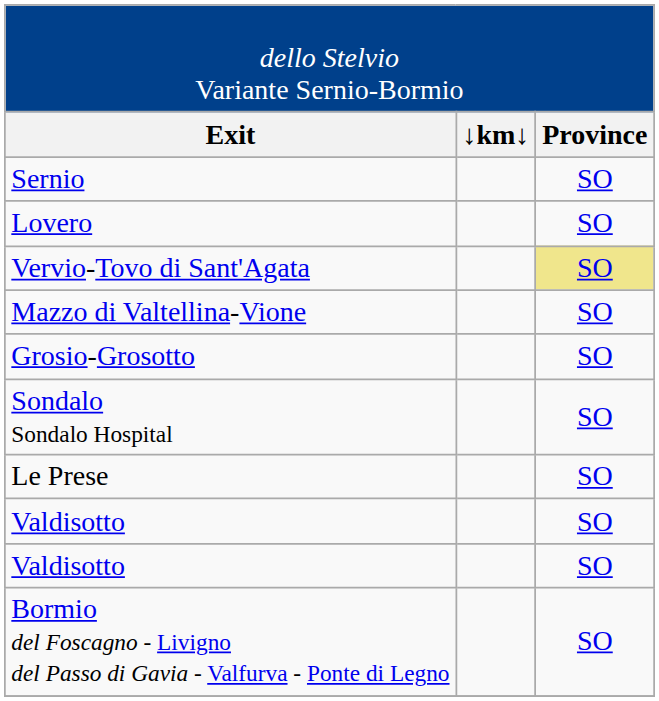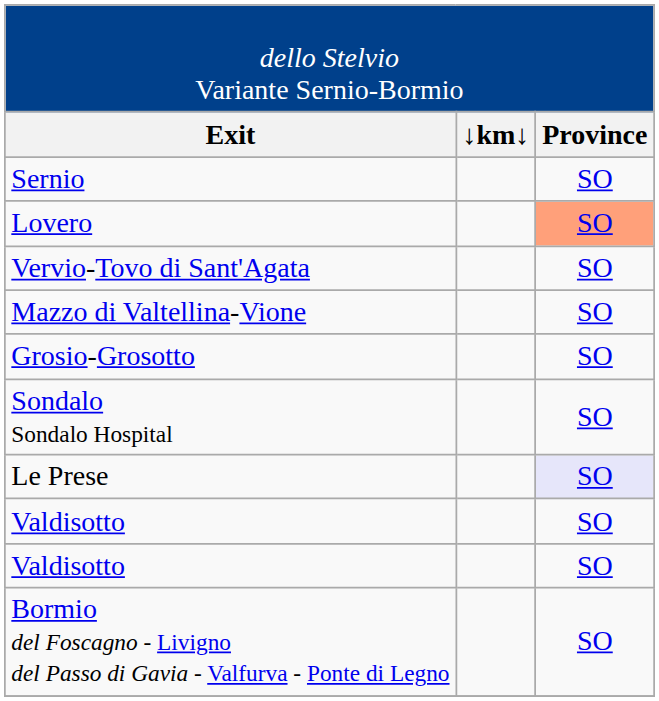(595, 222) no background -> (595, 222) lightsalmon background
(595, 267) khaki background -> (595, 267) no background
(595, 476) no background -> (595, 476) lavender background
